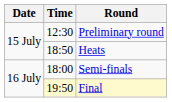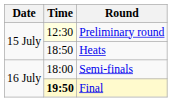(60, 32) no background -> (60, 32) lightyellow background
(60, 87) normal -> (60, 87) bold
